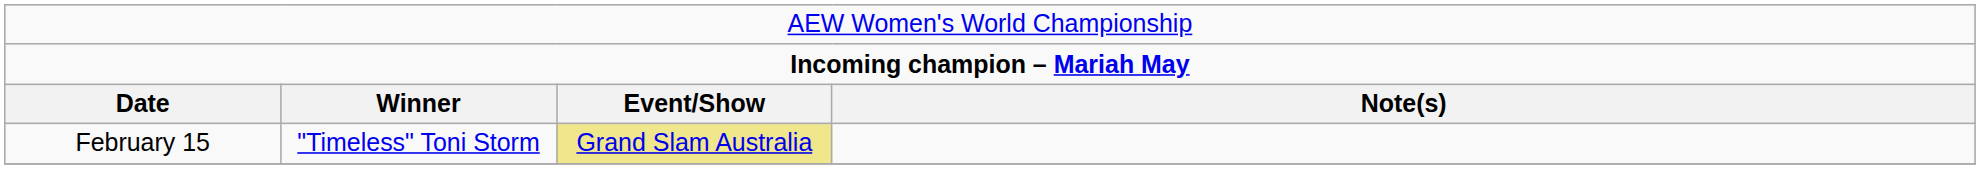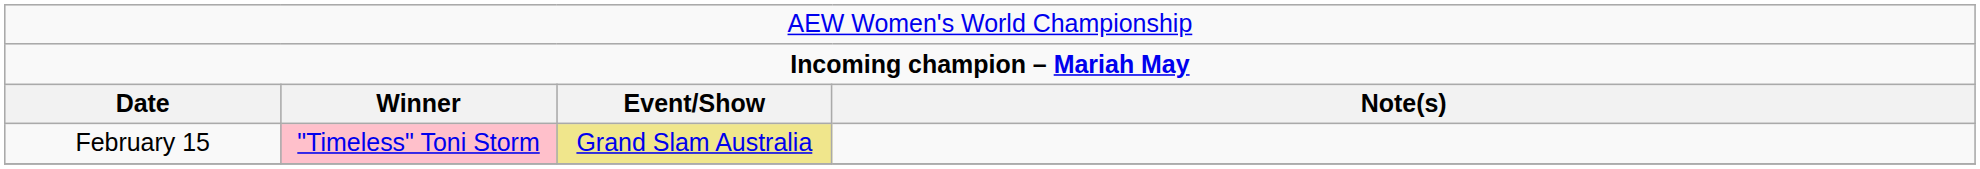(419, 143) no background -> (419, 143) pink background
